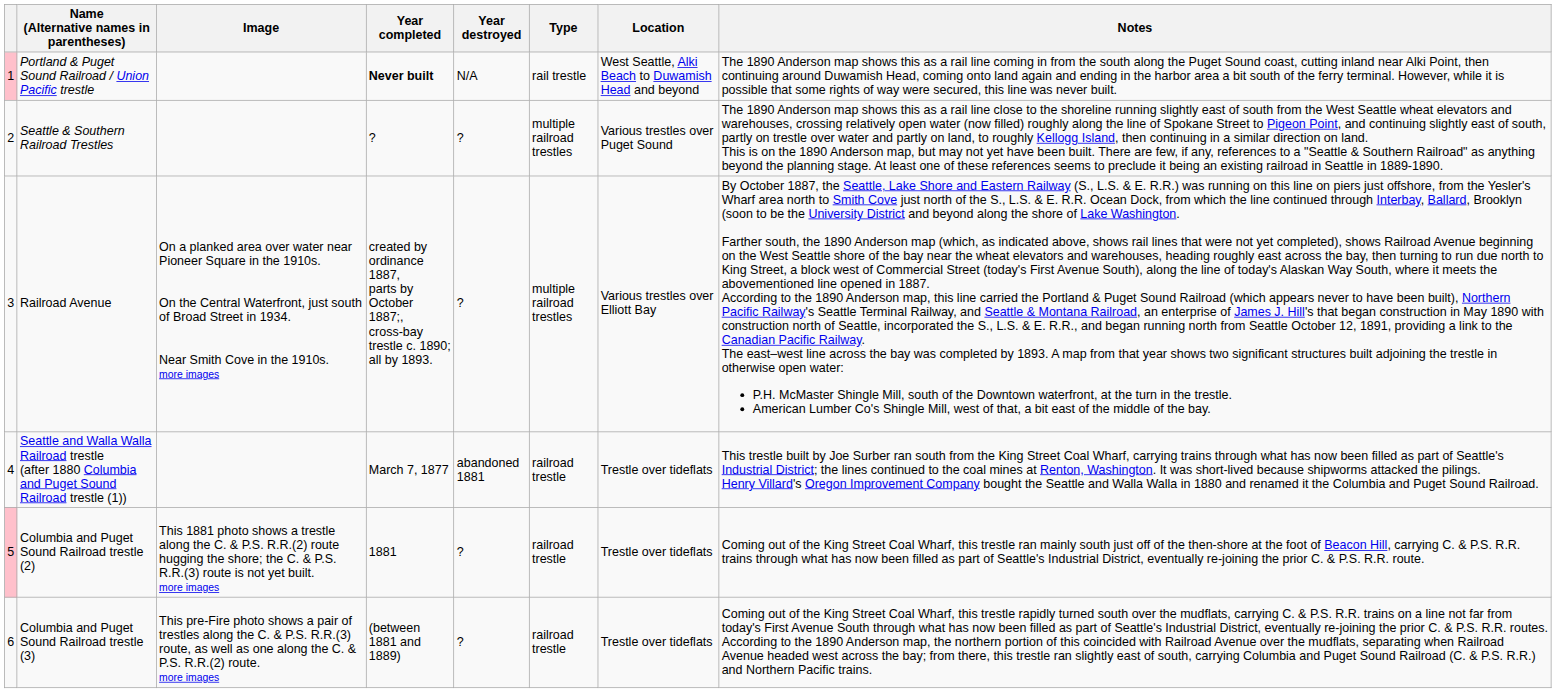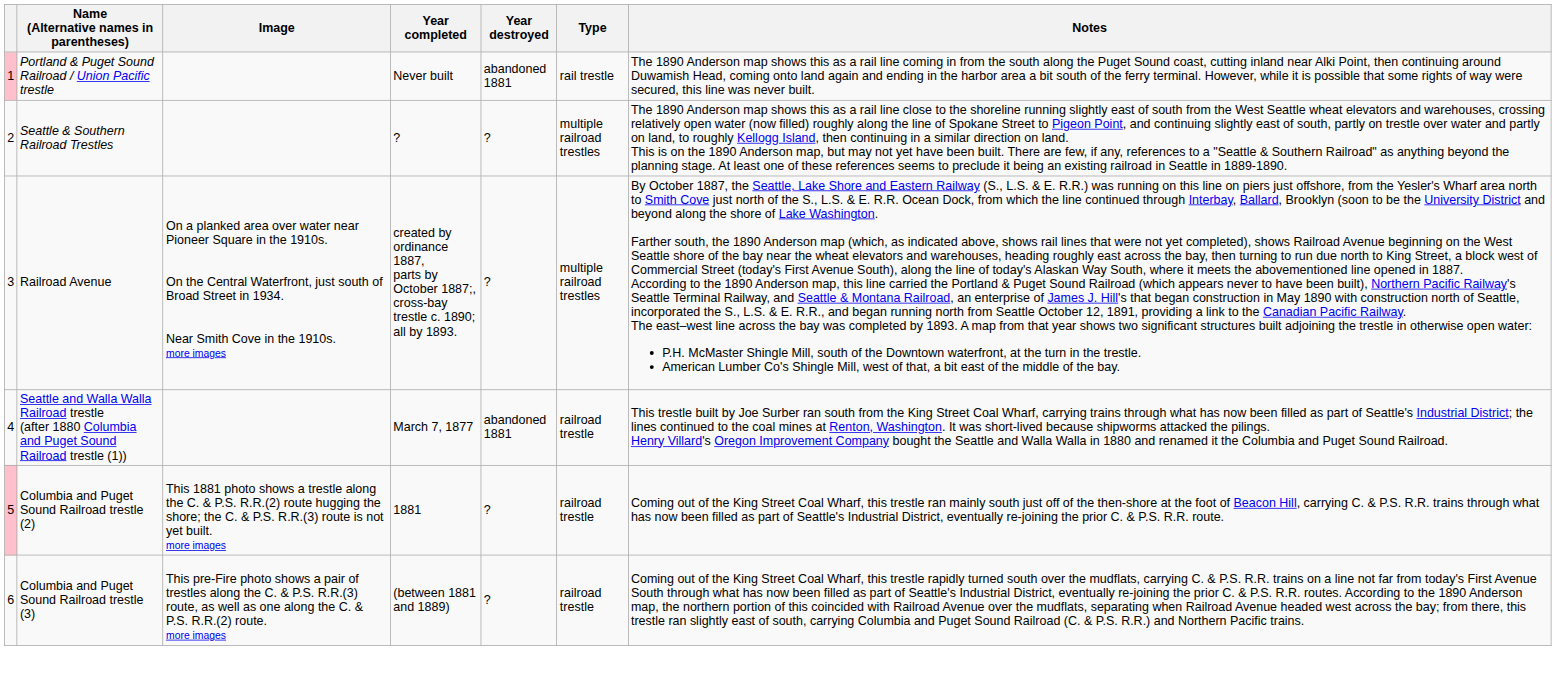- column: (658, 28)
(401, 76) bold -> (423, 76) normal
(467, 76) N/A -> (515, 76) abandoned 1881
